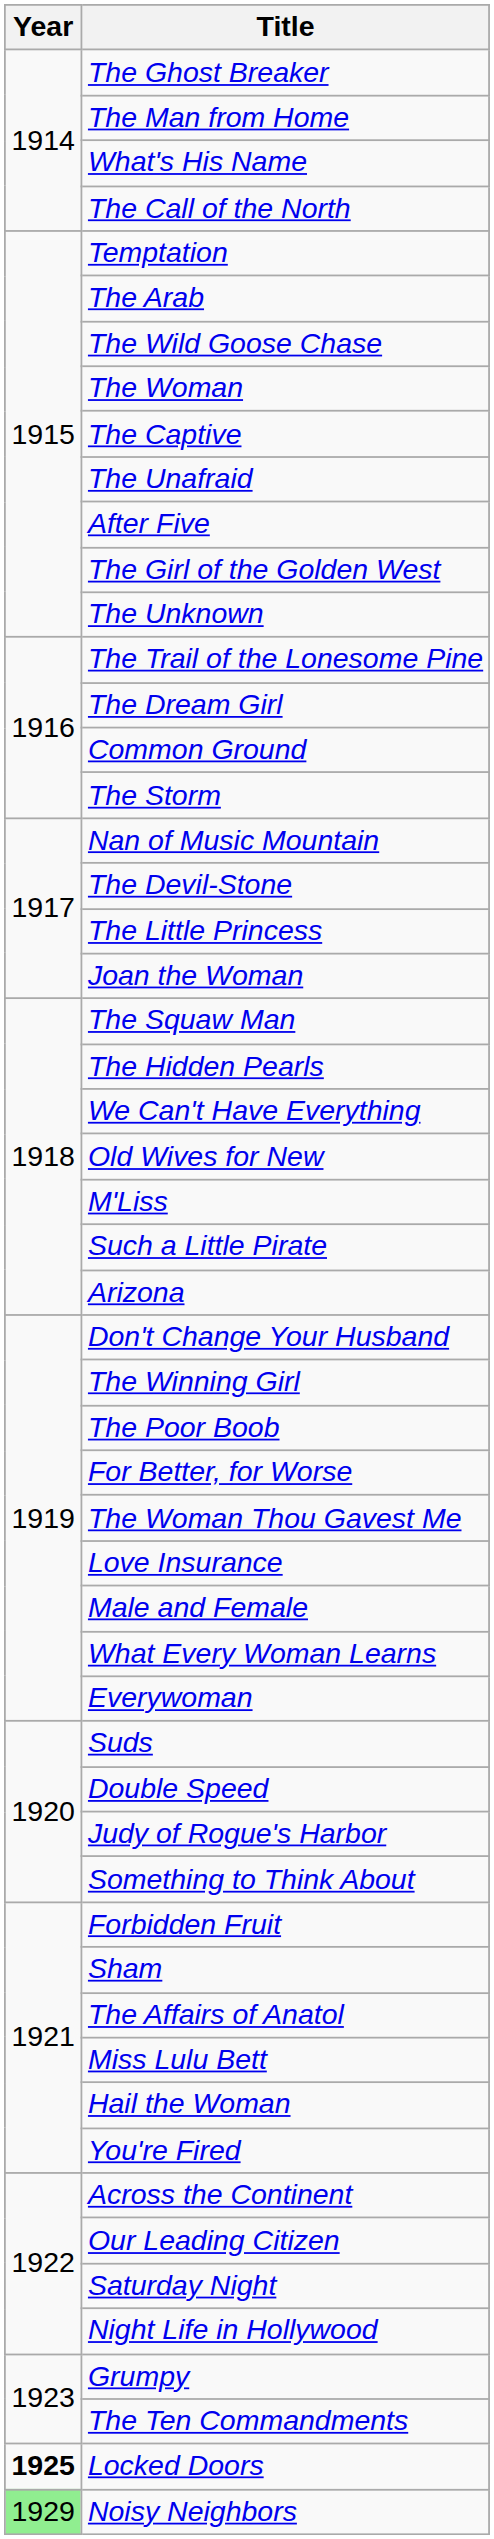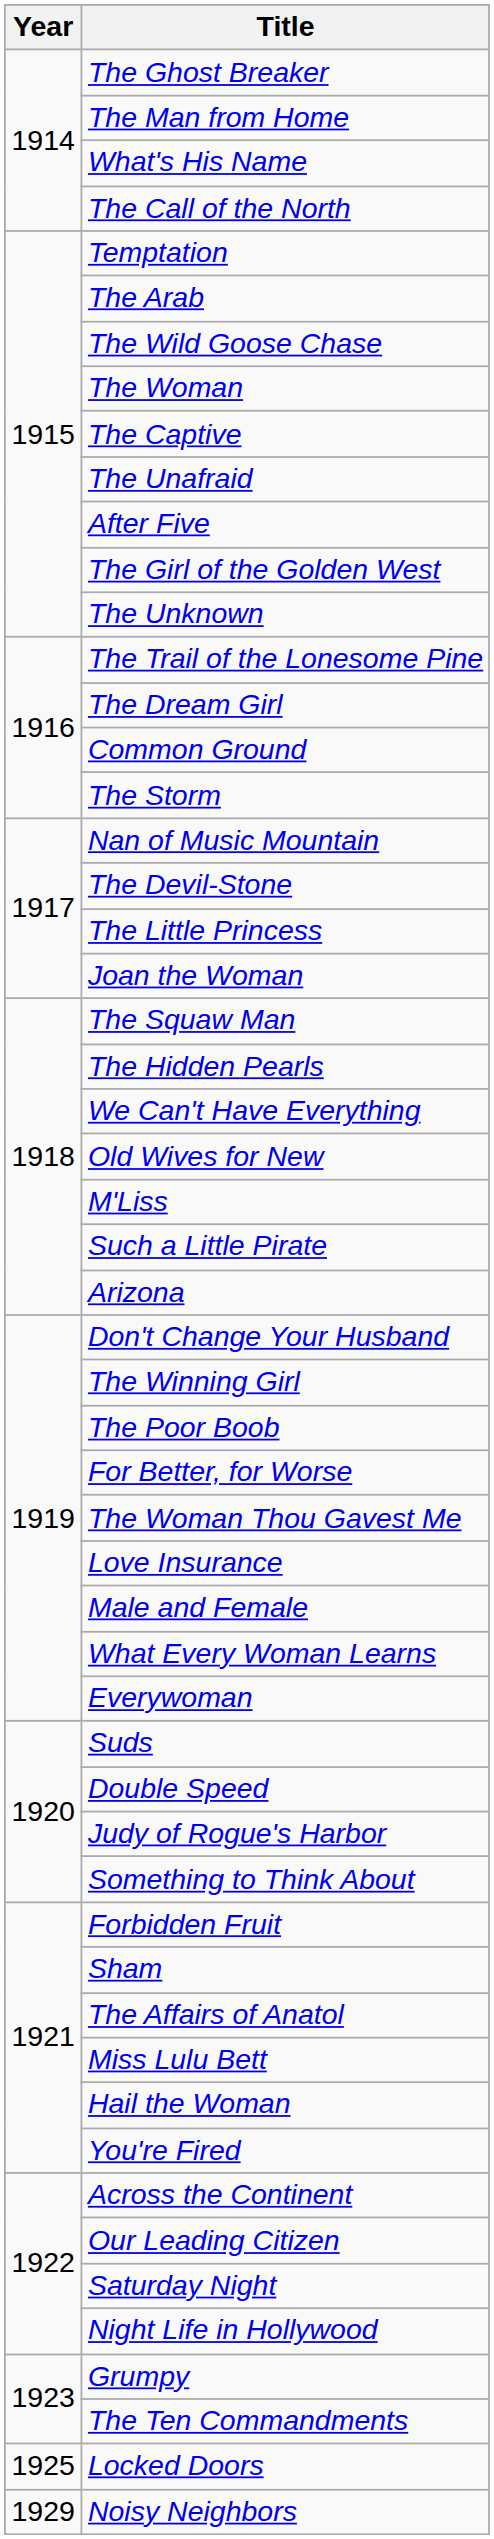(43, 2466) bold -> (43, 2466) normal
(43, 2511) lightgreen background -> (43, 2511) no background
